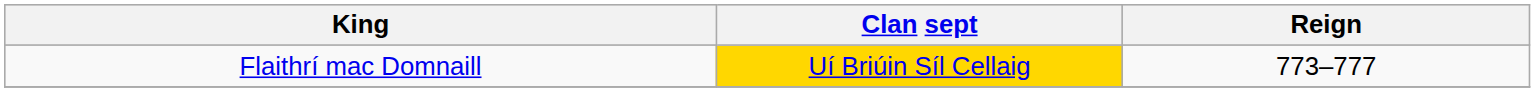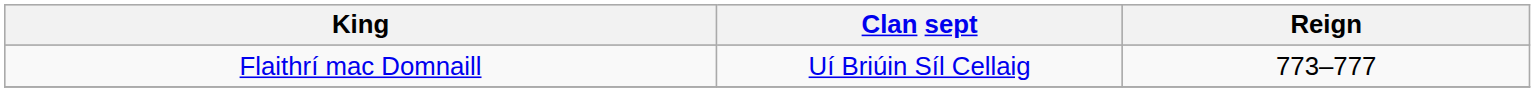(920, 65) gold background -> (920, 65) no background
